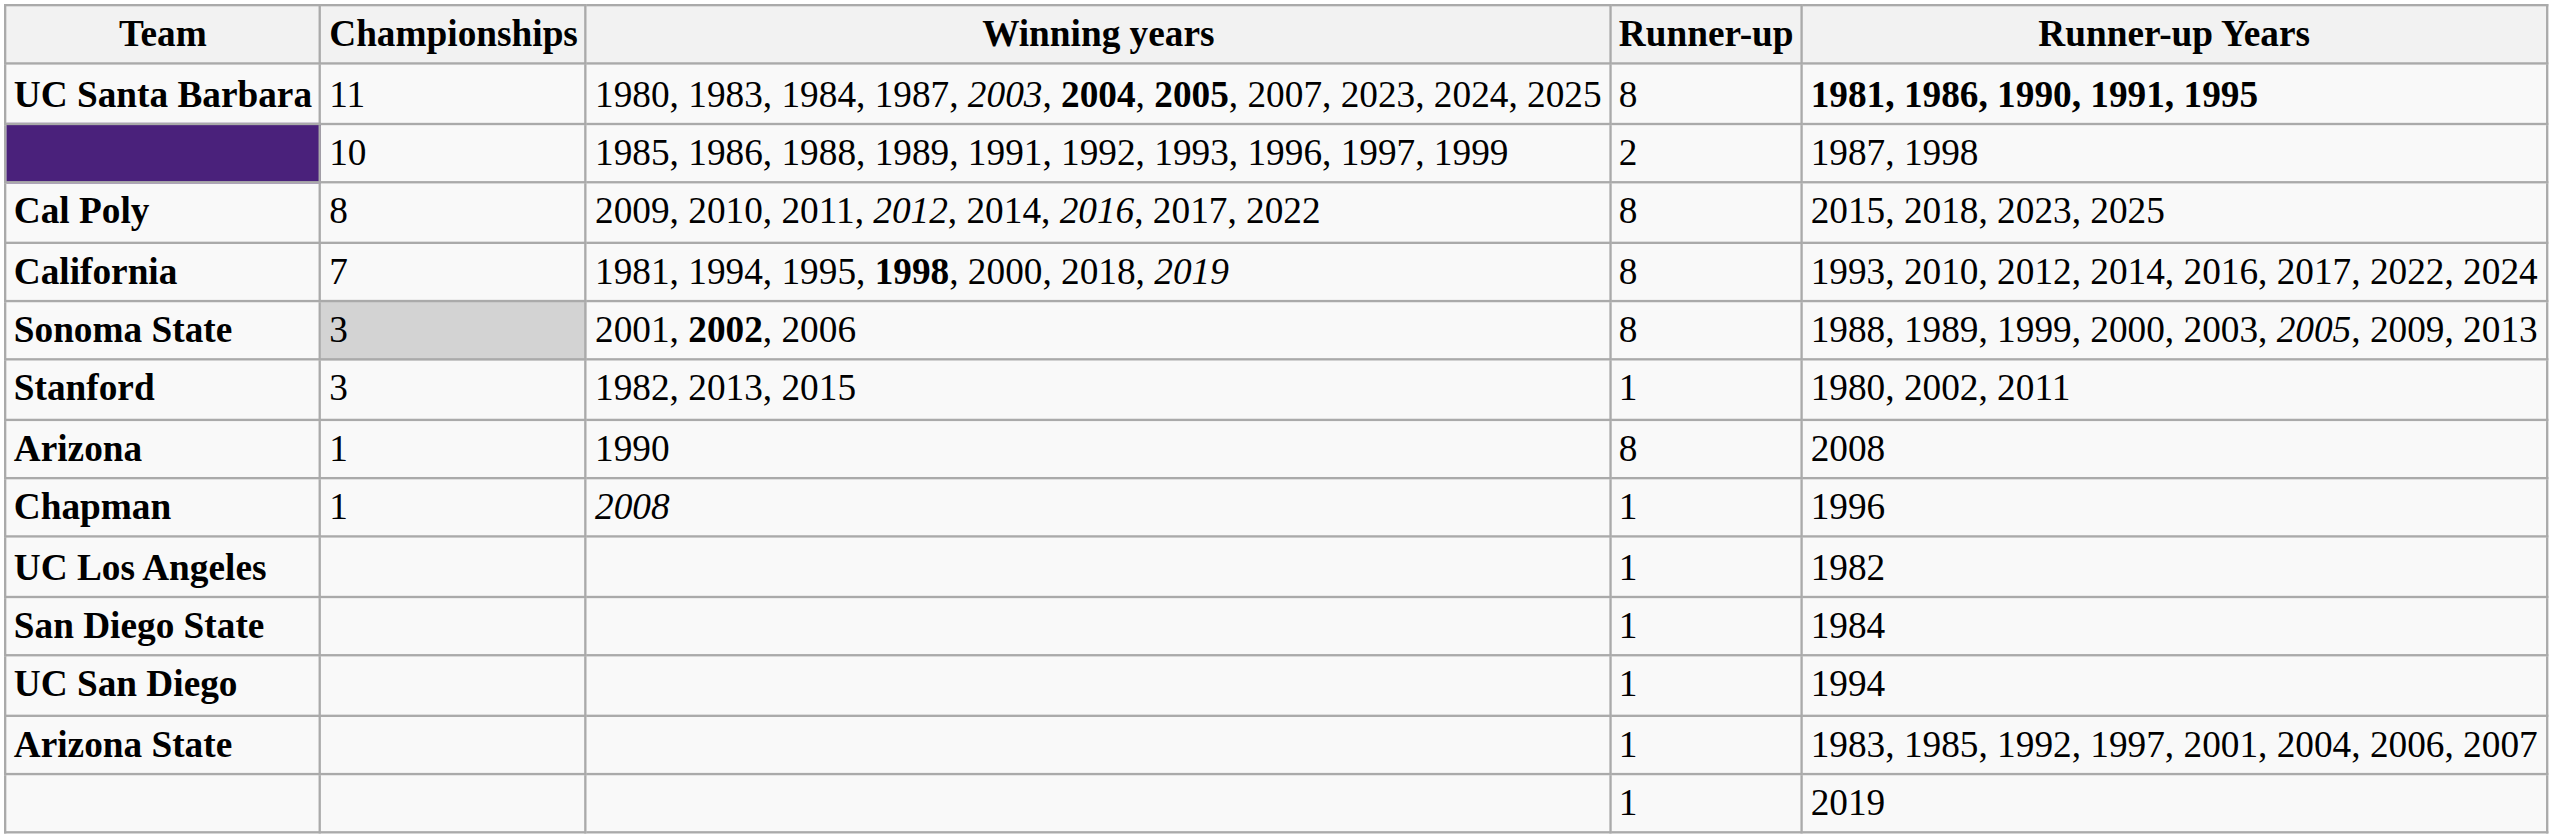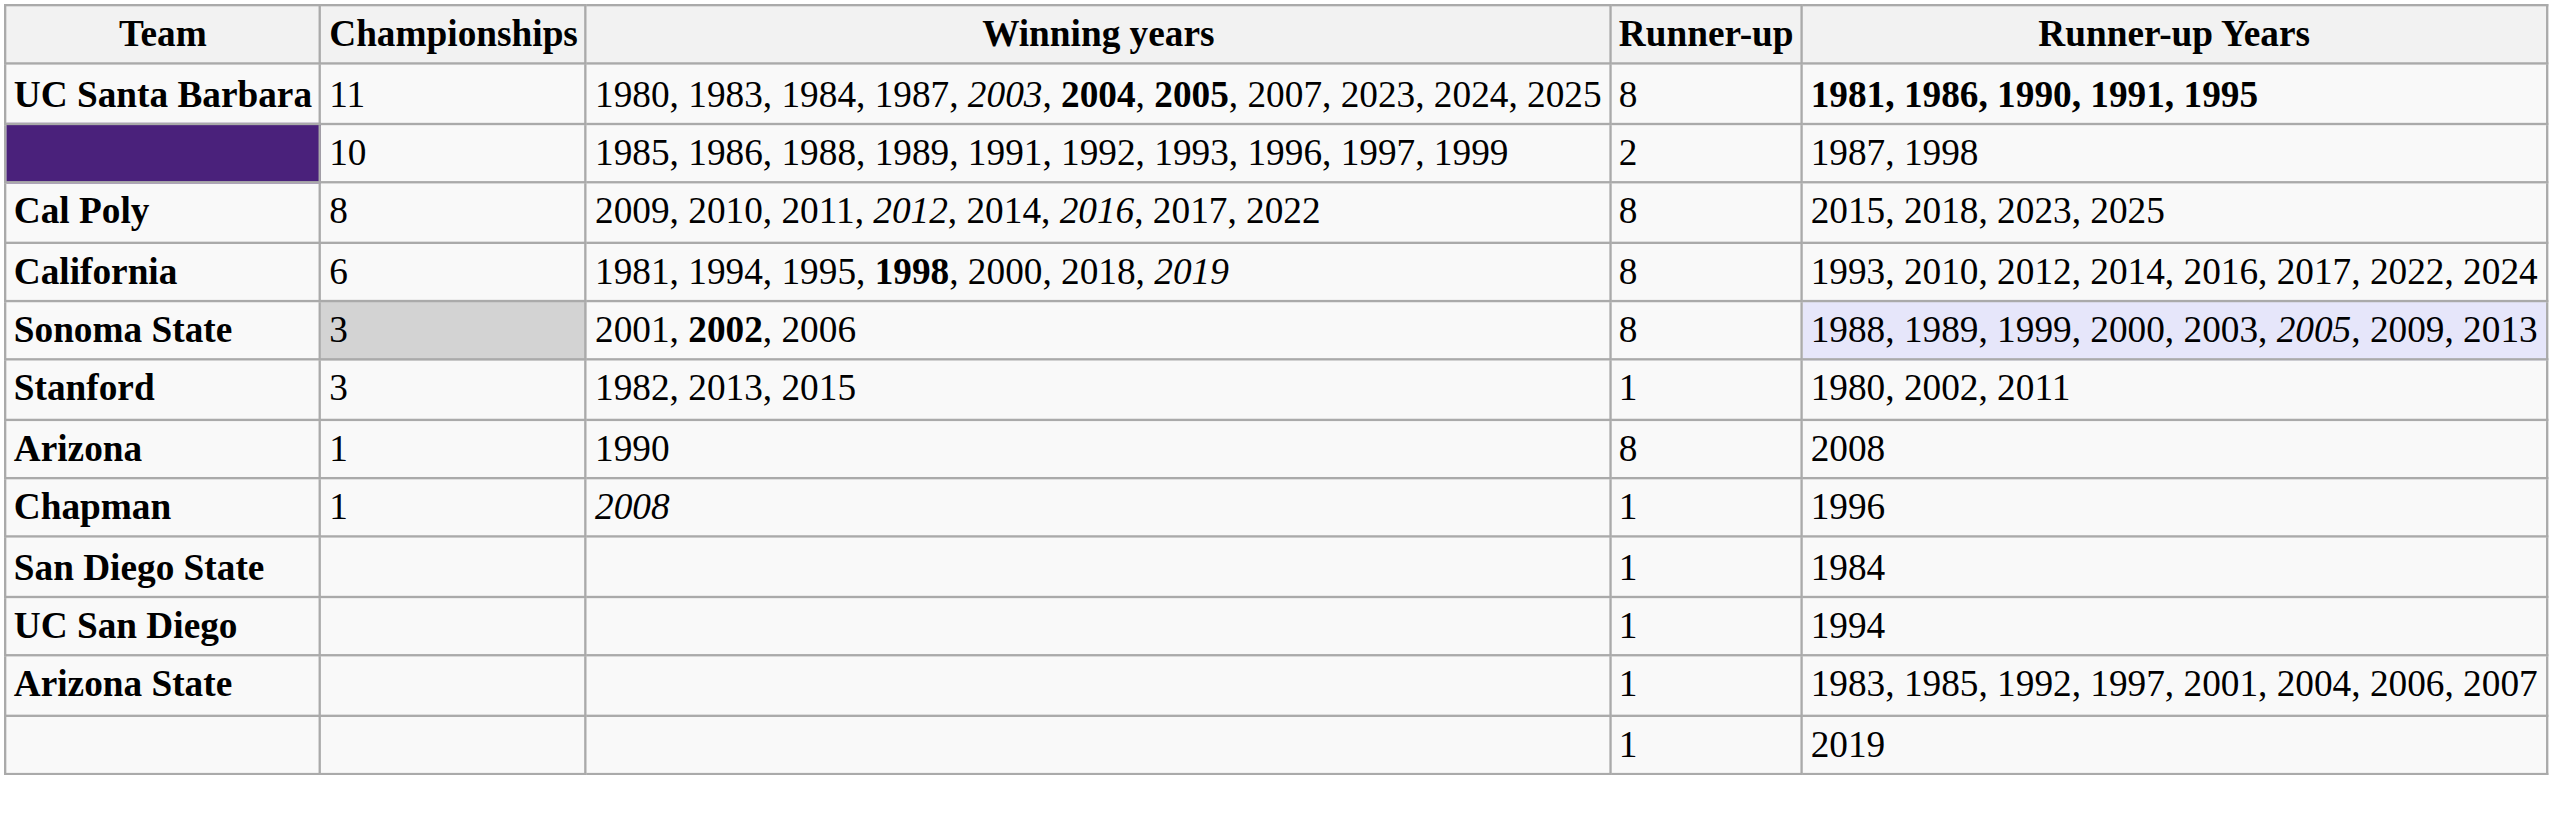(339, 270) 7 -> (339, 270) 6
(2174, 329) no background -> (2174, 329) lavender background
- row: (140, 566)
